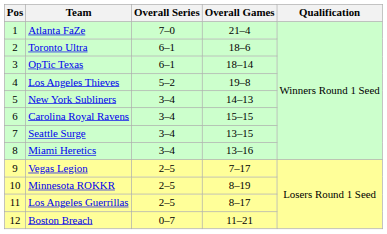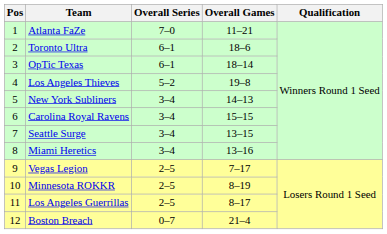(240, 30) 21–4 -> (240, 30) 11–21
(240, 220) 11–21 -> (240, 220) 21–4
